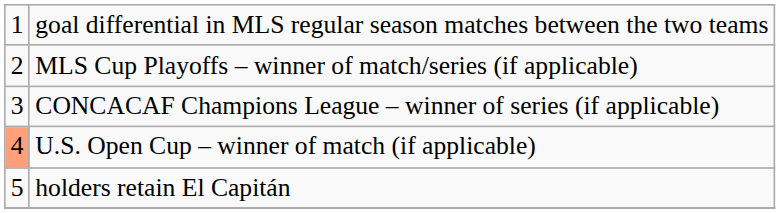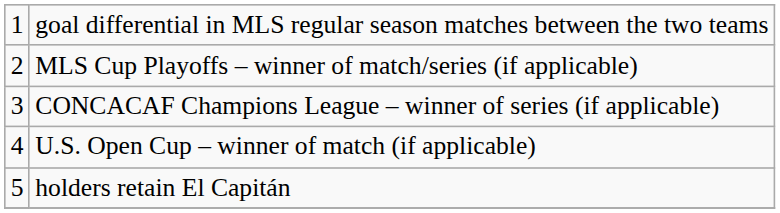(17, 146) lightsalmon background -> (17, 146) no background
